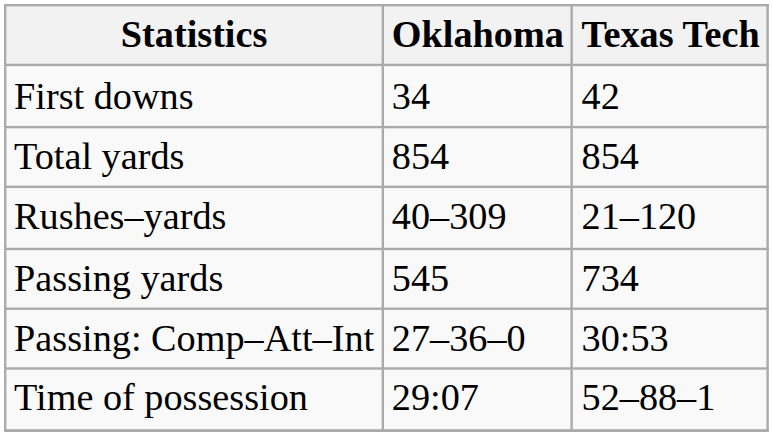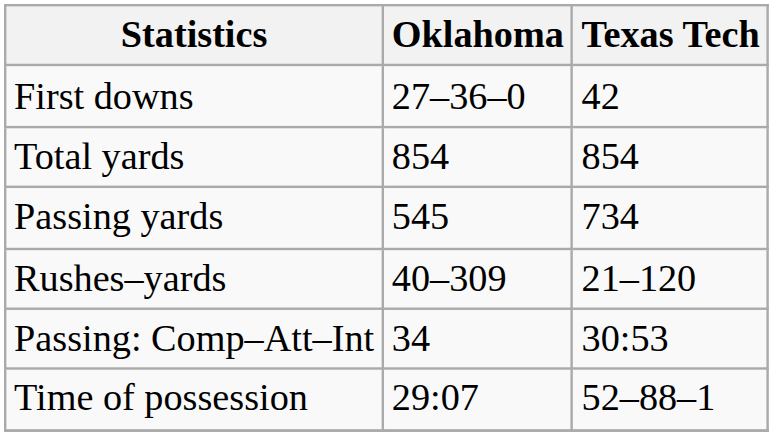(411, 95) 34 -> (459, 95) 27–36–0
rows swapped: (120, 216) <-> (119, 277)
(459, 338) 27–36–0 -> (411, 338) 34
